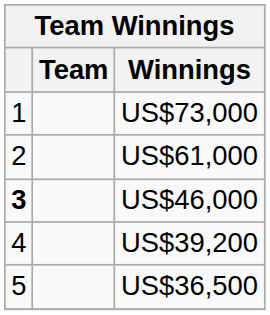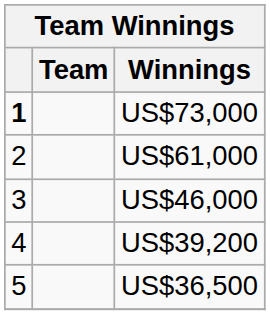(19, 112) normal -> (19, 112) bold
(19, 199) bold -> (19, 199) normal
